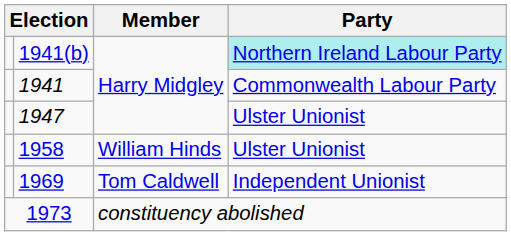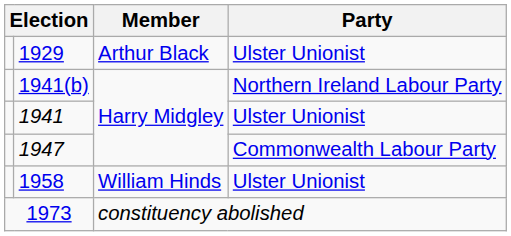+ row: (41, 52)
(367, 52) paleturquoise background -> (367, 85) no background
(364, 85) Commonwealth Labour Party -> (299, 117) Ulster Unionist
(299, 117) Ulster Unionist -> (364, 149) Commonwealth Labour Party
- row: (41, 181)
